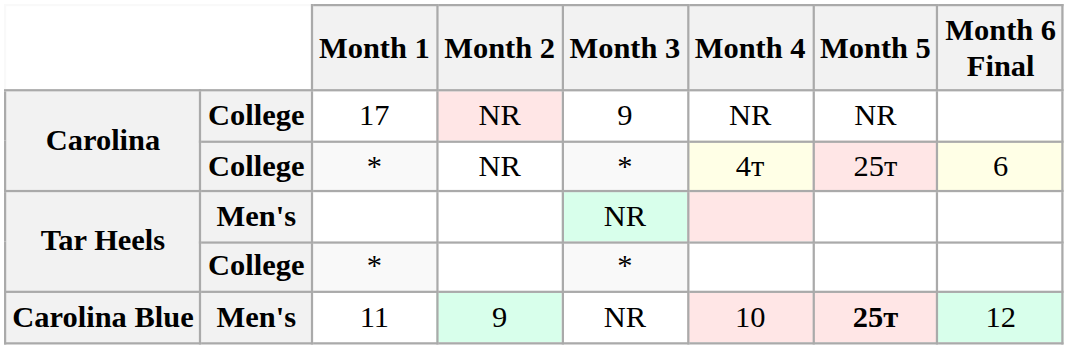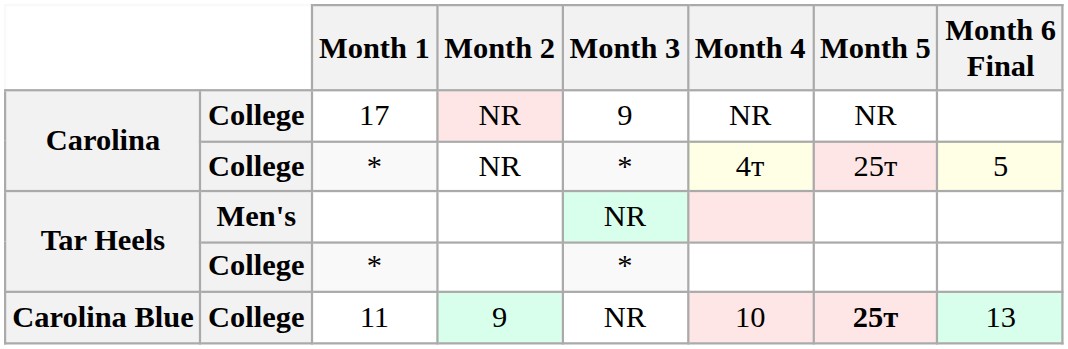(1001, 165) 6 -> (1001, 165) 5
(256, 316) Men's -> (256, 316) College
(1001, 316) 12 -> (1001, 316) 13
